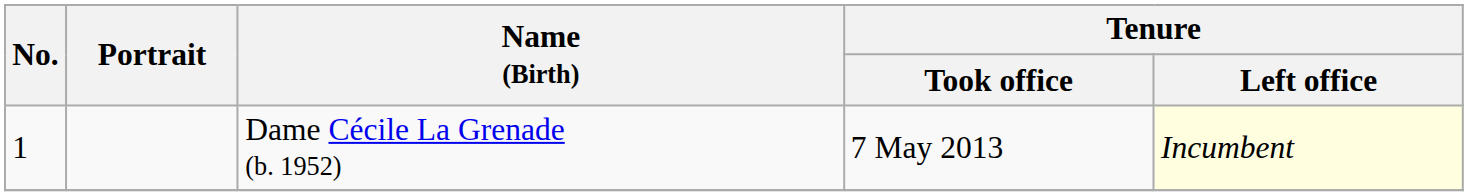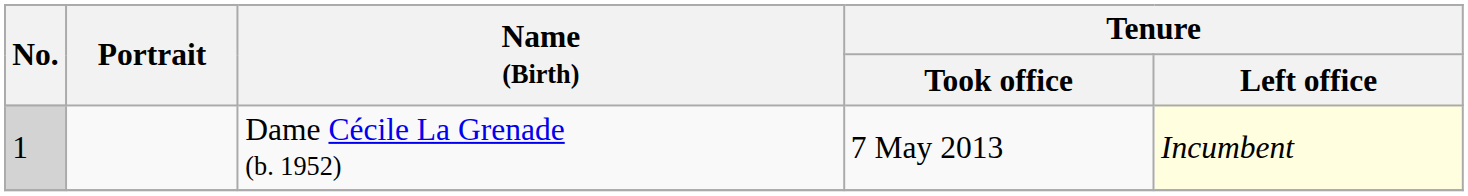(20, 147) no background -> (20, 147) lightgrey background
